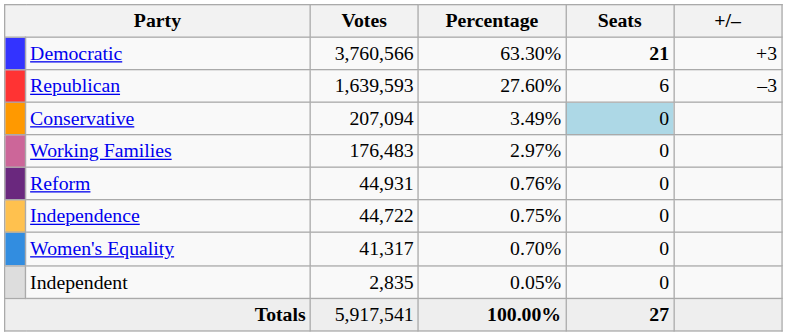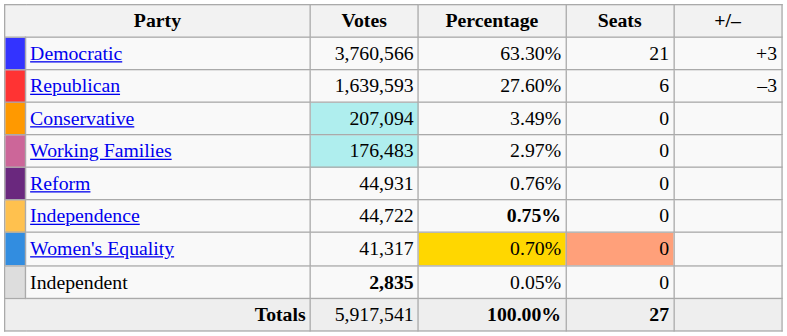(659, 53) bold -> (659, 53) normal
(382, 118) no background -> (382, 118) paleturquoise background
(664, 118) lightblue background -> (664, 118) no background
(382, 151) no background -> (382, 151) paleturquoise background
(536, 216) normal -> (534, 216) bold
(536, 249) no background -> (536, 249) gold background
(664, 249) no background -> (664, 249) lightsalmon background
(391, 281) normal -> (391, 281) bold
